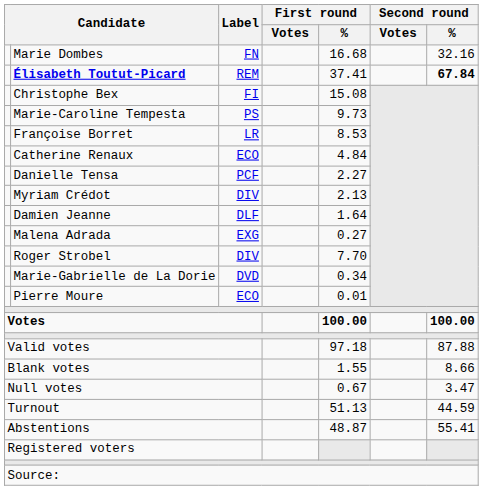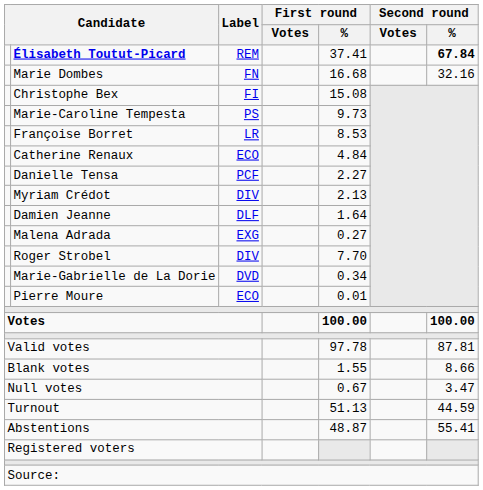rows swapped: (100, 75) <-> (58, 55)
(348, 349) 97.18 -> (348, 349) 97.78
(456, 349) 87.88 -> (456, 349) 87.81
